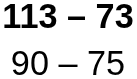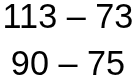(68, 16) bold -> (68, 16) normal
